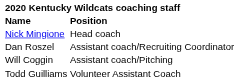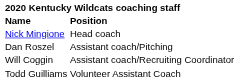(152, 47) Assistant coach/Recruiting Coordinator -> (121, 47) Assistant coach/Pitching
(121, 60) Assistant coach/Pitching -> (152, 60) Assistant coach/Recruiting Coordinator
